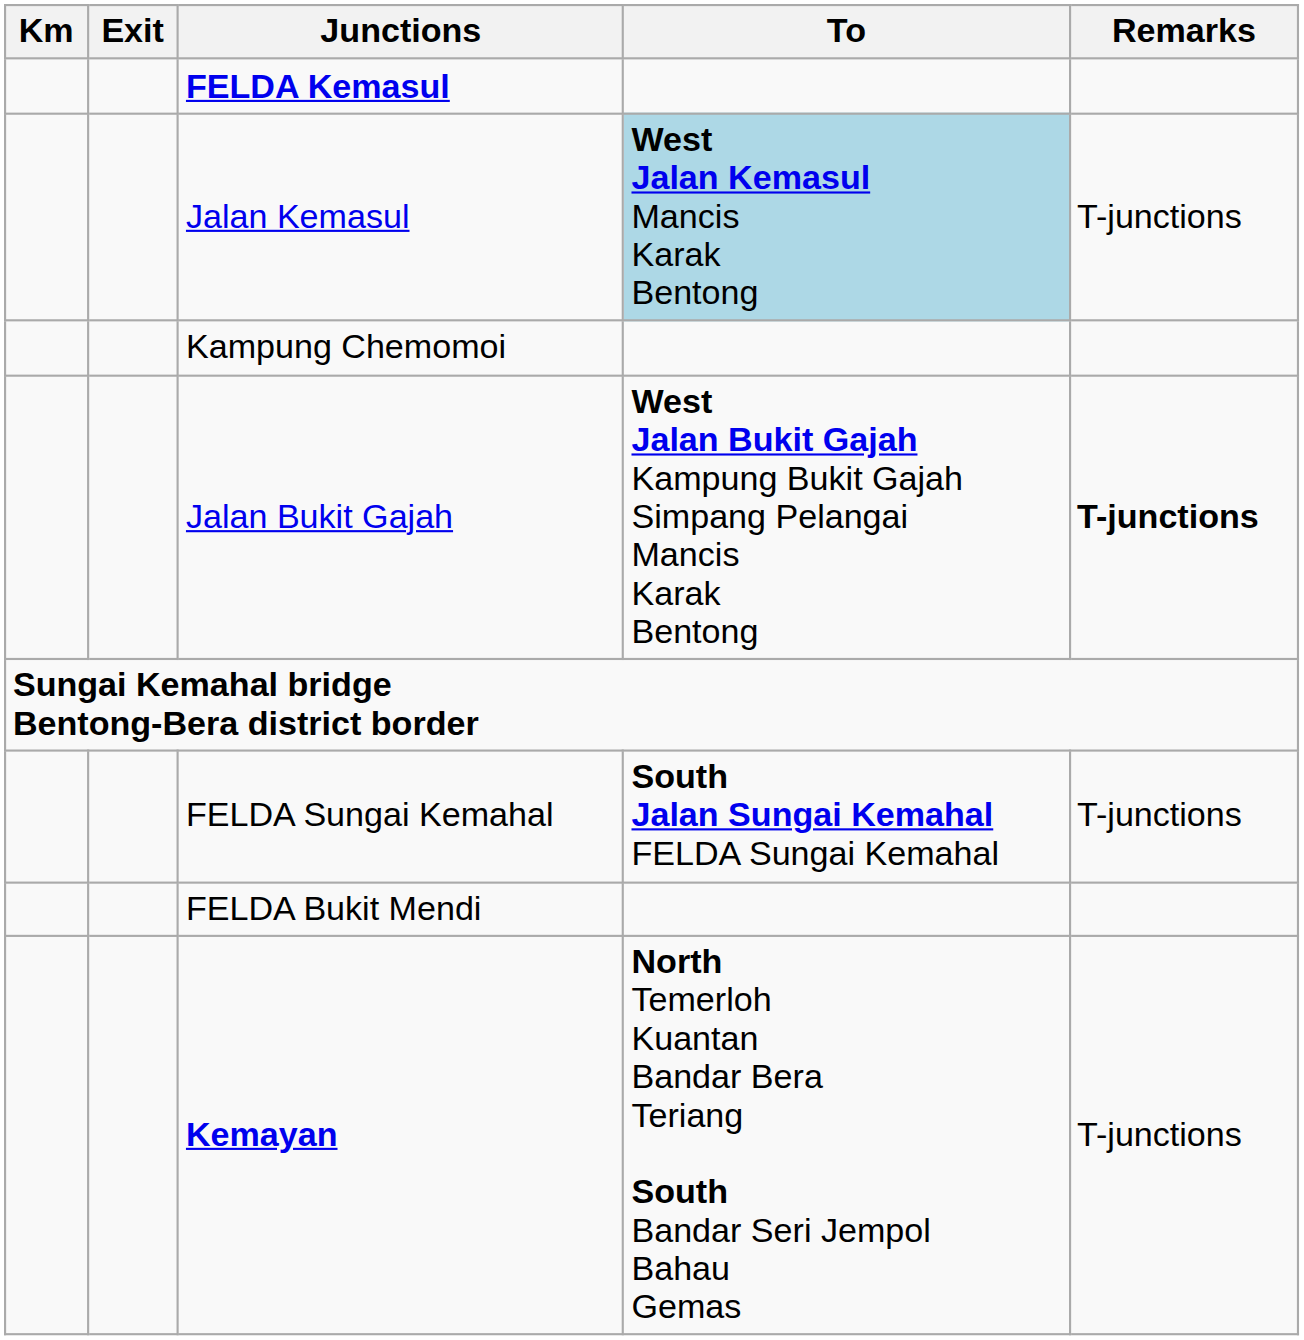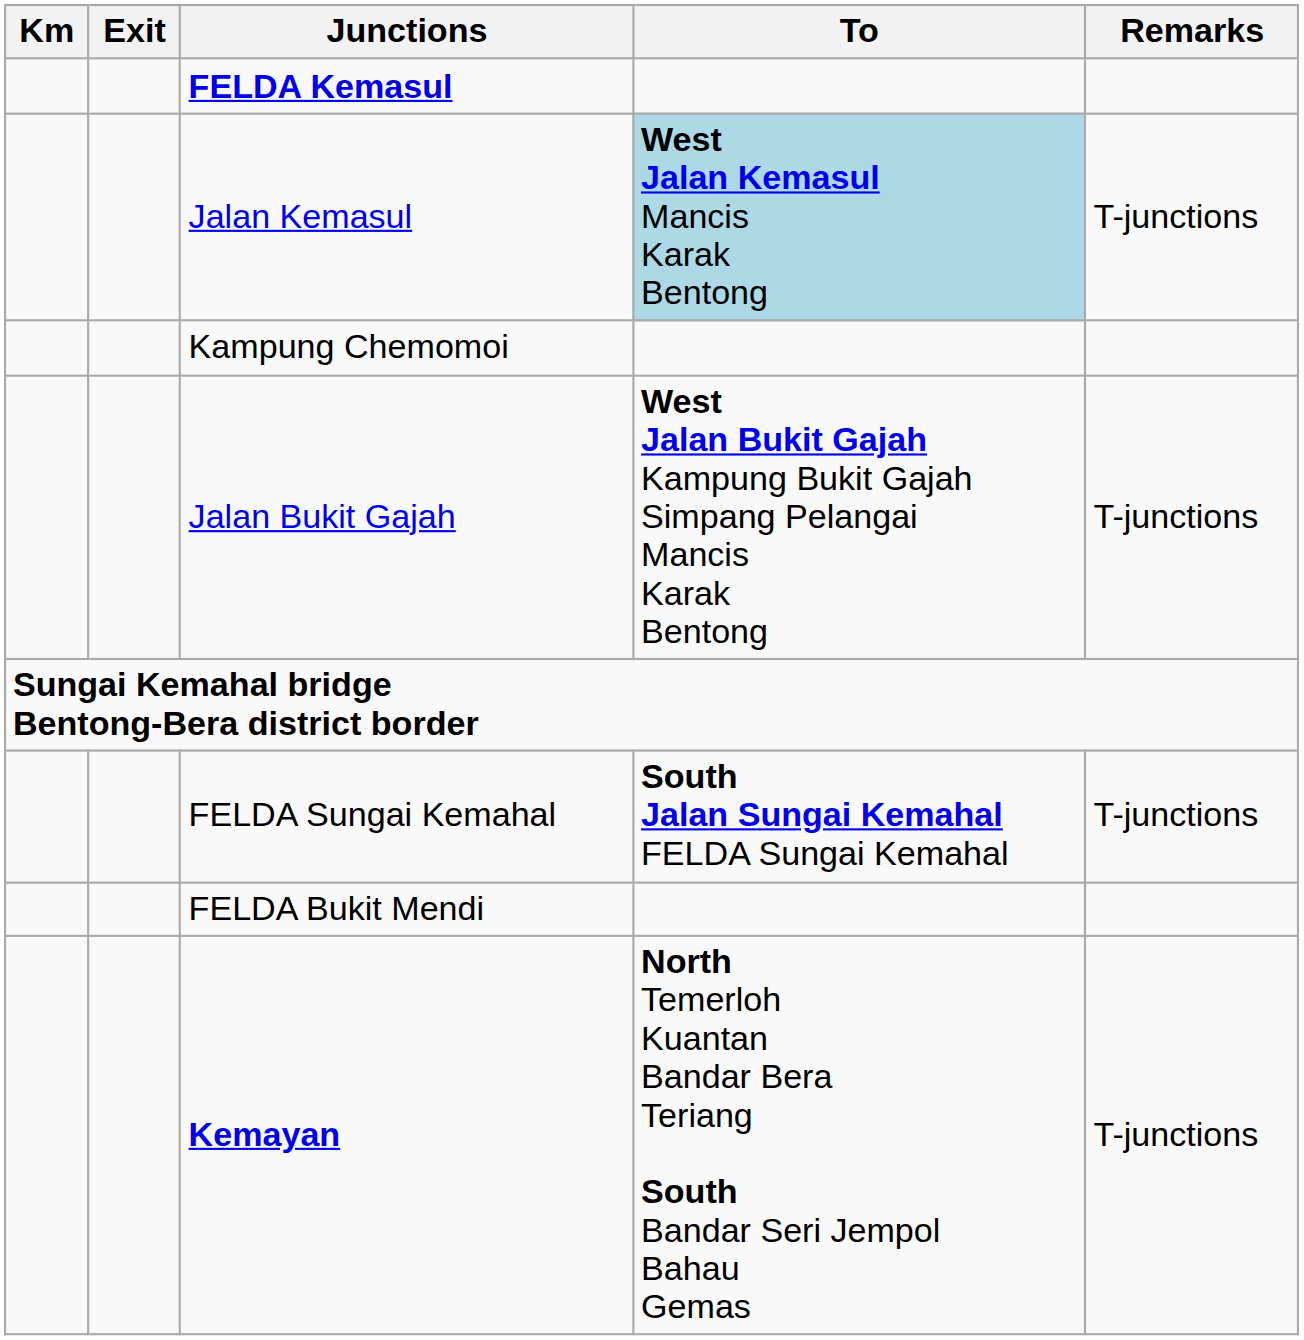(1168, 516) bold -> (1176, 516) normal
